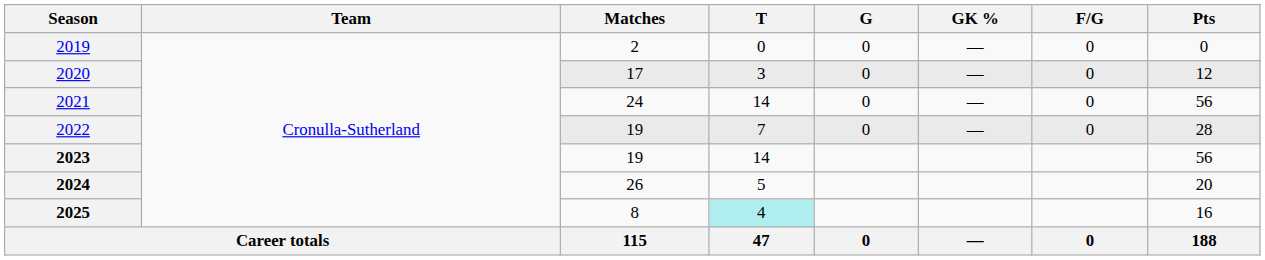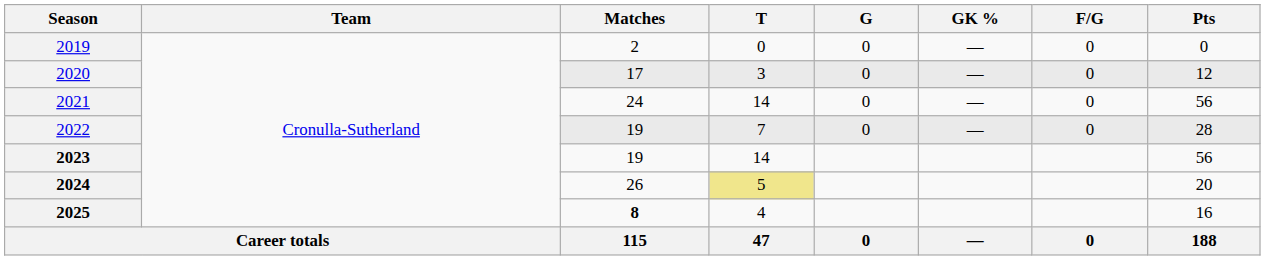(761, 185) no background -> (761, 185) khaki background
(635, 213) normal -> (635, 213) bold
(761, 213) paleturquoise background -> (761, 213) no background
